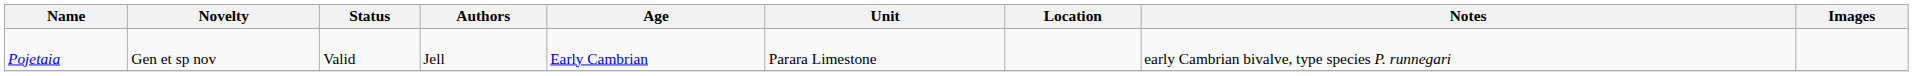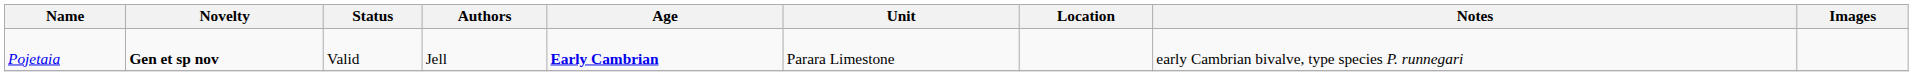(174, 58) normal -> (174, 58) bold
(599, 58) normal -> (605, 58) bold
